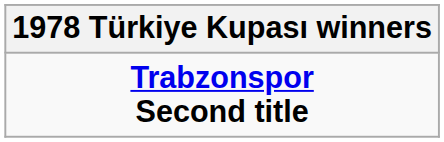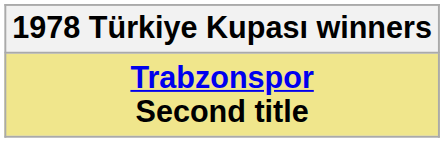(222, 94) no background -> (222, 94) khaki background
